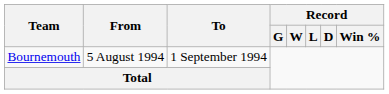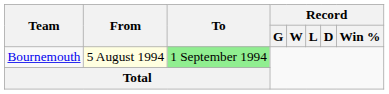(125, 57) no background -> (125, 57) lightyellow background
(219, 57) no background -> (219, 57) lightgreen background
